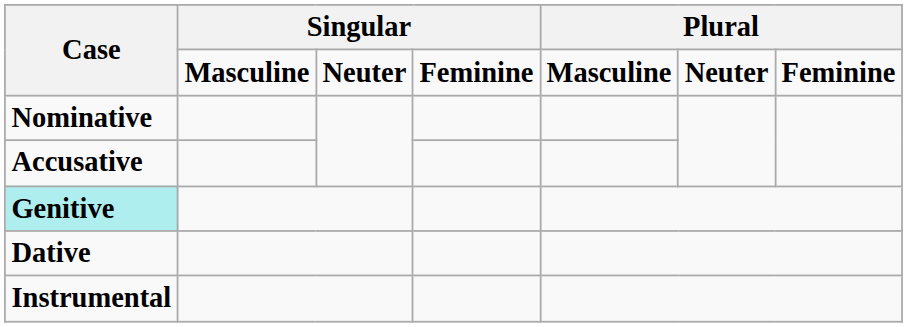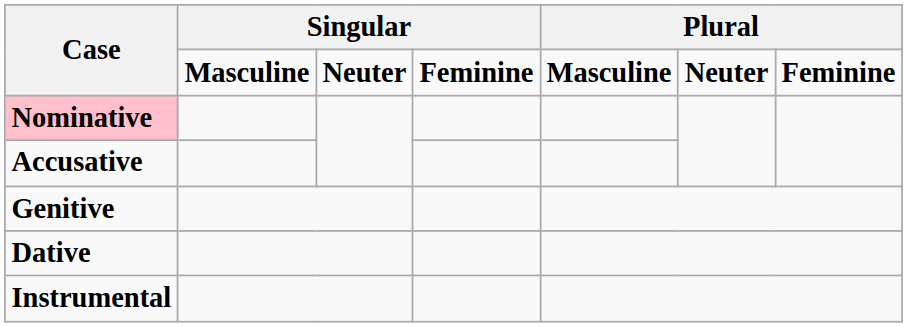(82, 117) no background -> (82, 117) pink background
(63, 207) paleturquoise background -> (63, 207) no background
